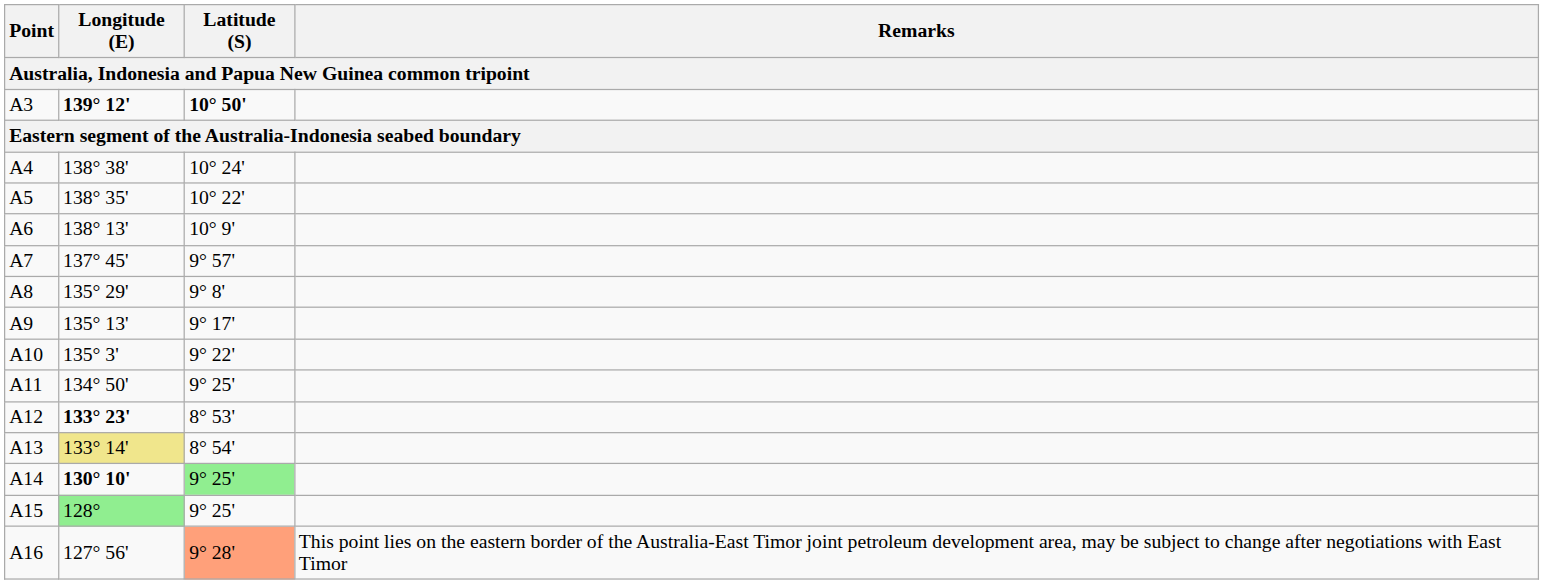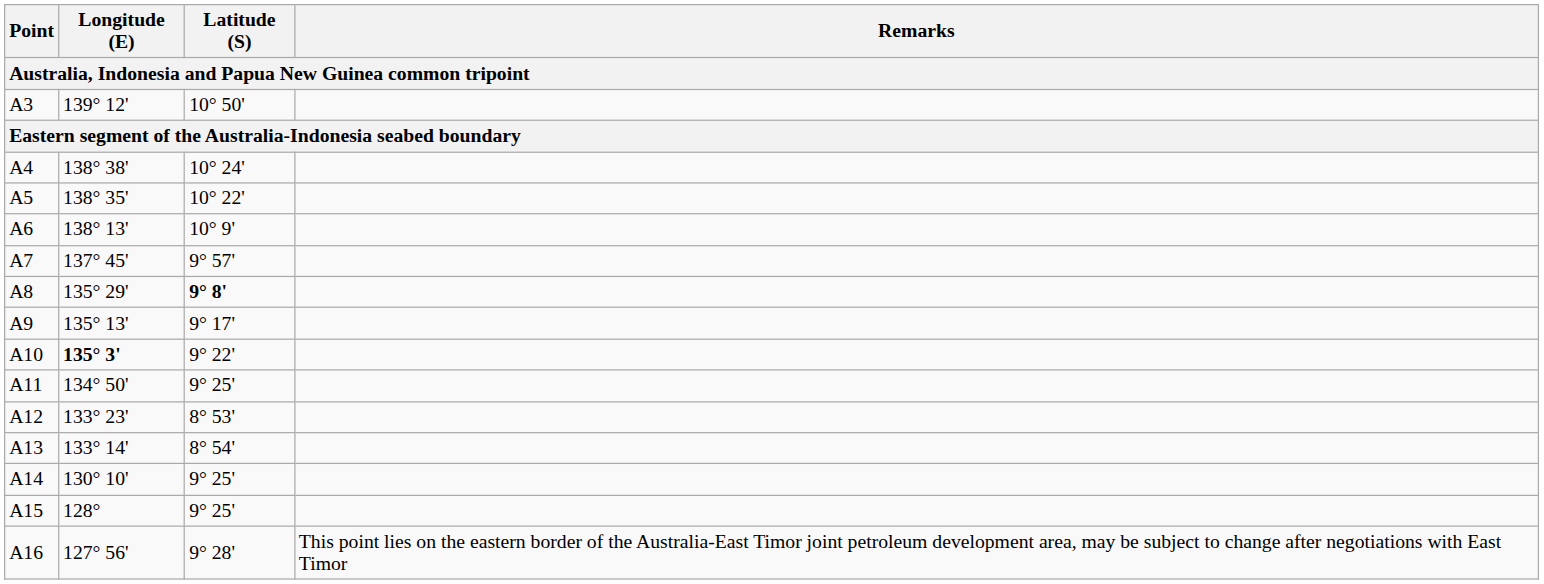(97, 104) bold -> (96, 104) normal
(218, 104) bold -> (217, 104) normal
(207, 291) normal -> (208, 291) bold
(91, 354) normal -> (92, 354) bold
(97, 416) bold -> (96, 416) normal
(96, 447) khaki background -> (96, 447) no background
(97, 479) bold -> (96, 479) normal
(212, 479) lightgreen background -> (212, 479) no background
(82, 510) lightgreen background -> (82, 510) no background
(212, 552) lightsalmon background -> (212, 552) no background
